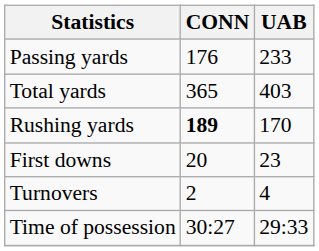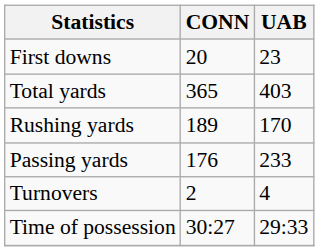rows swapped: (60, 159) <-> (69, 56)
(202, 124) bold -> (202, 124) normal
